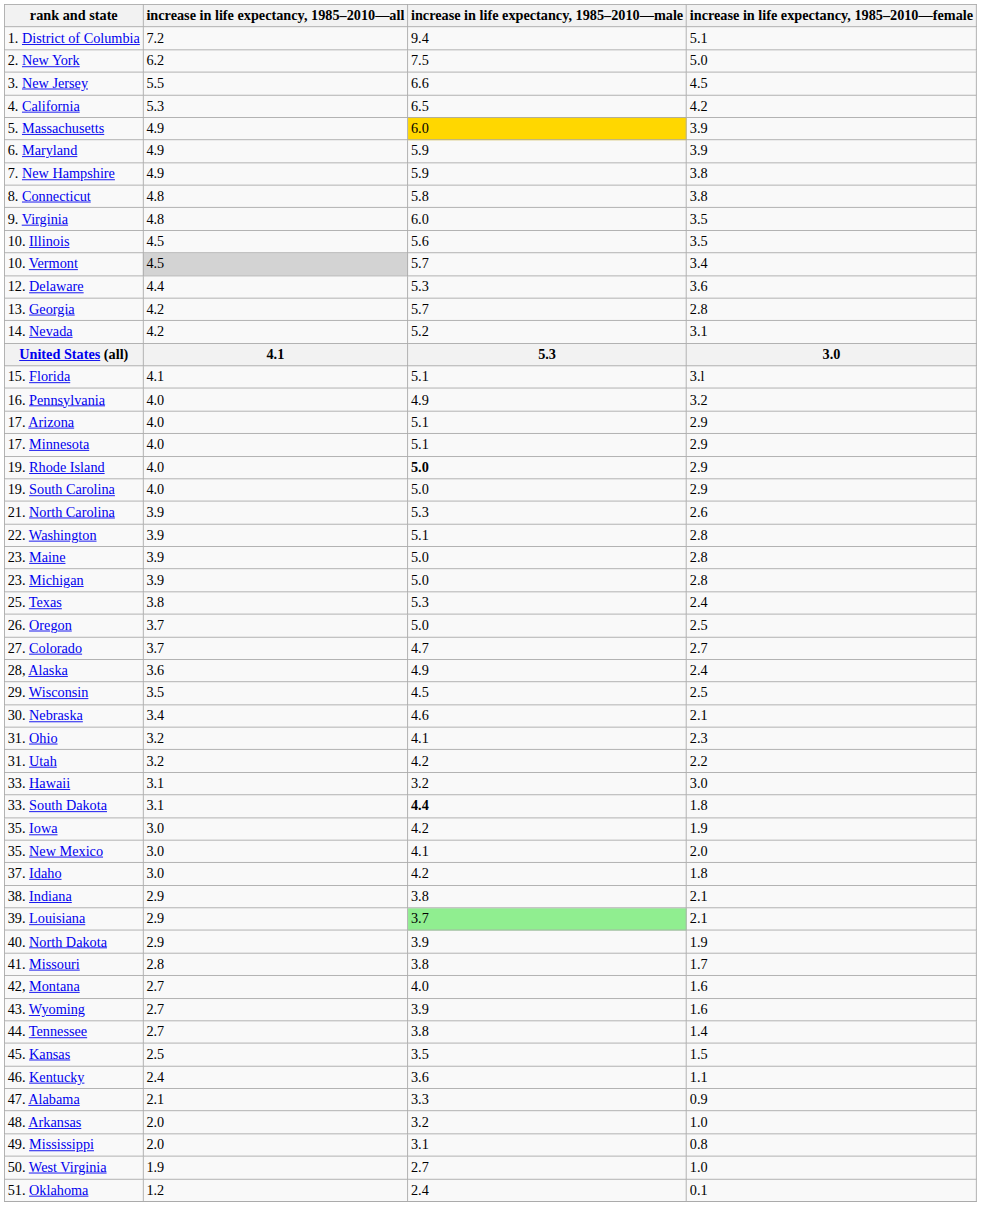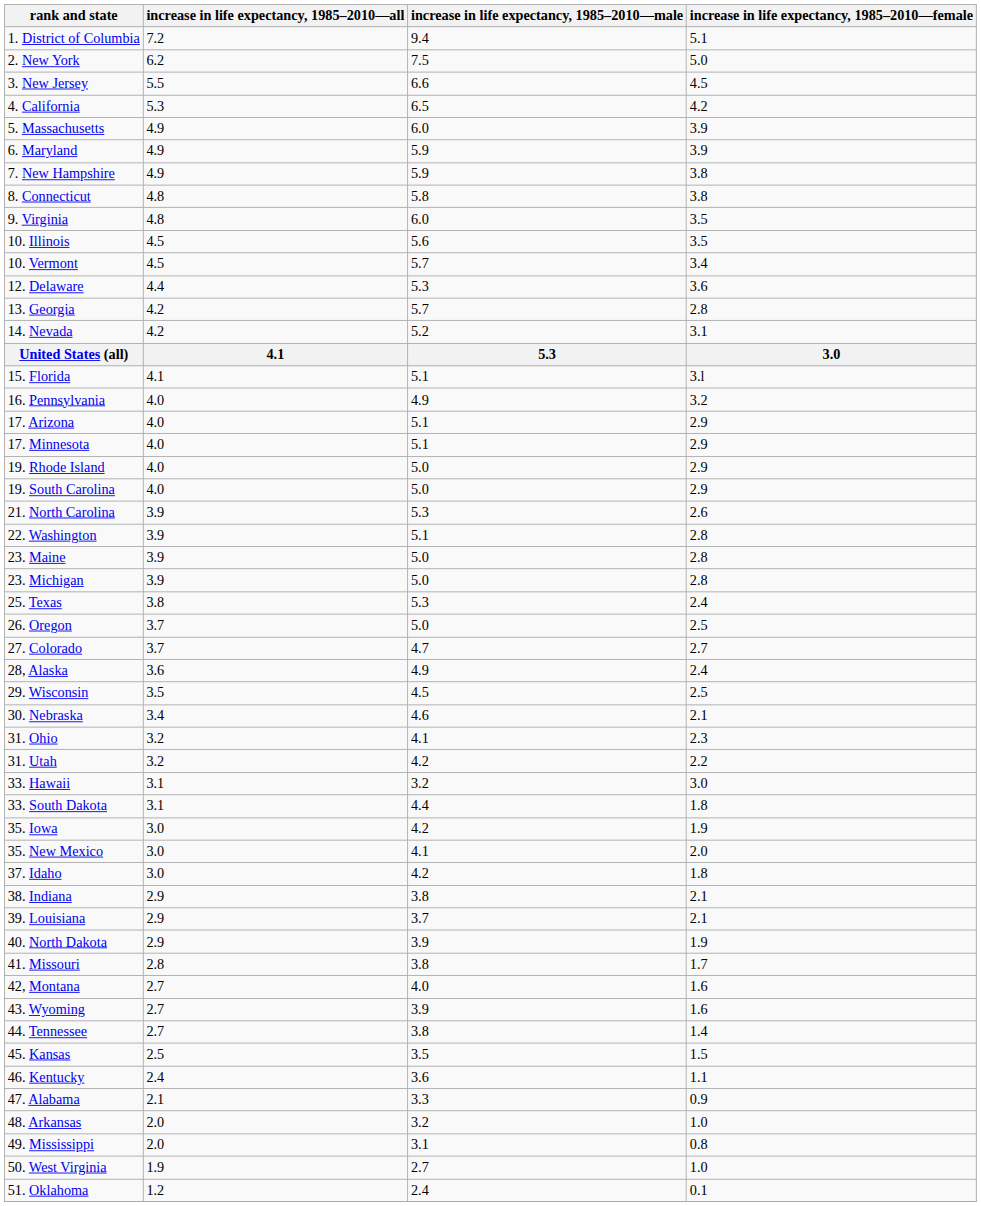(420, 128) gold background -> (420, 128) no background
(155, 264) lightgrey background -> (155, 264) no background
(420, 467) bold -> (420, 467) normal
(420, 806) bold -> (420, 806) normal
(420, 919) lightgreen background -> (420, 919) no background
